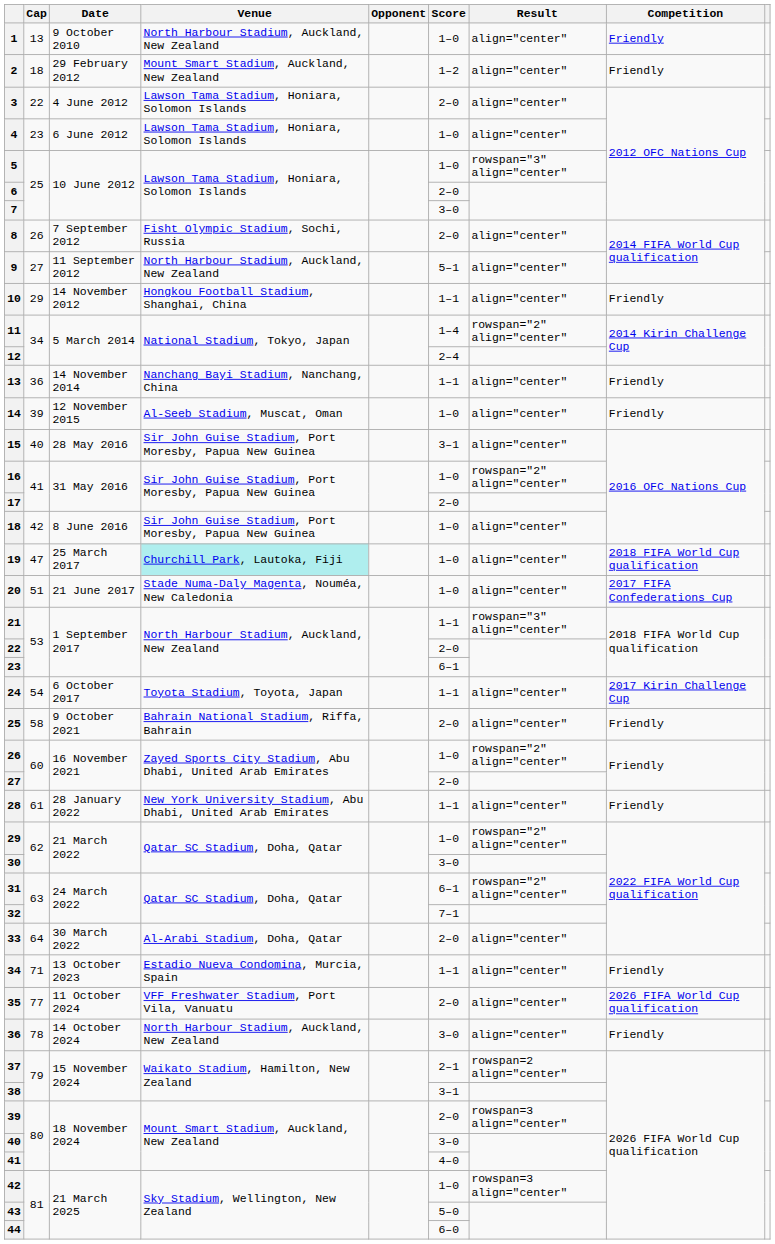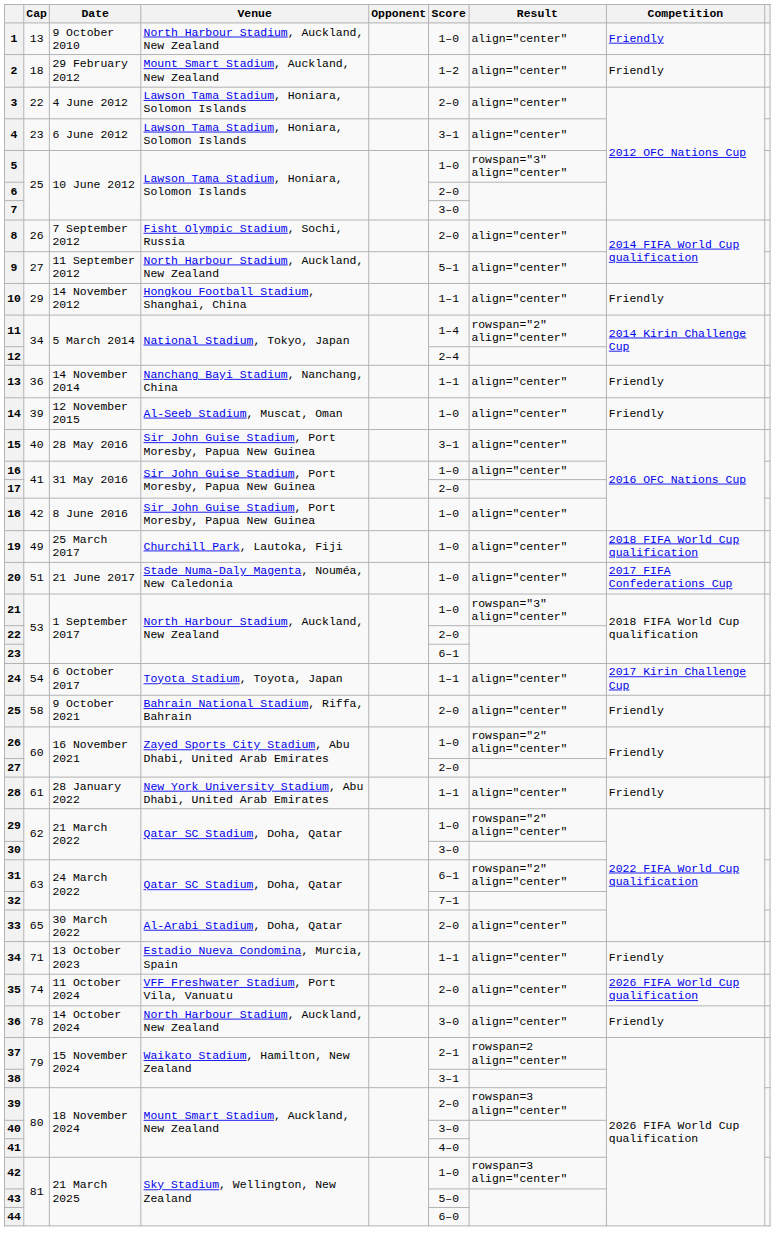(449, 135) 1–0 -> (449, 135) 3–1
(519, 477) rowspan="2" align="center" -> (519, 470) align="center"
(37, 559) 47 -> (37, 546) 49
(243, 559) paleturquoise background -> (243, 546) no background
(449, 623) 1–1 -> (449, 610) 1–0
(37, 939) 64 -> (37, 926) 65
(37, 1003) 77 -> (37, 990) 74
